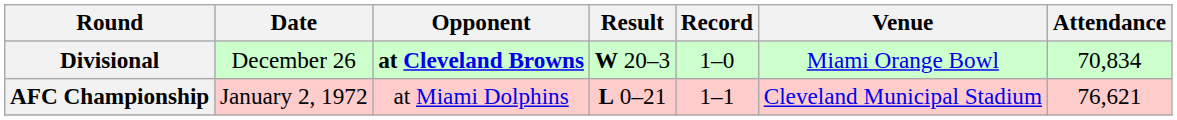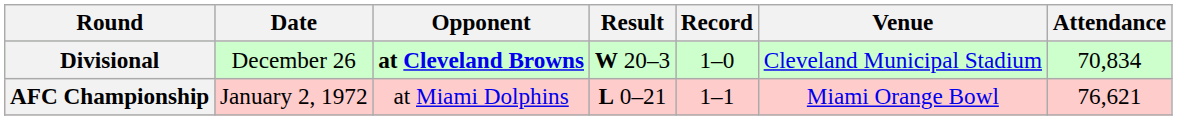(903, 59) Miami Orange Bowl -> (903, 59) Cleveland Municipal Stadium
(903, 96) Cleveland Municipal Stadium -> (903, 96) Miami Orange Bowl
